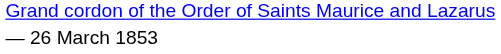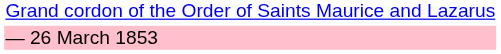(82, 37) no background -> (82, 37) pink background
